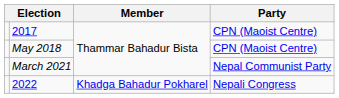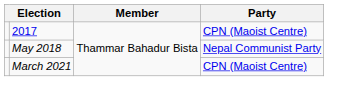(265, 48) CPN (Maoist Centre) -> (262, 48) Nepal Communist Party
(272, 66) Nepal Communist Party -> (255, 66) CPN (Maoist Centre)
- row: (25, 84)
